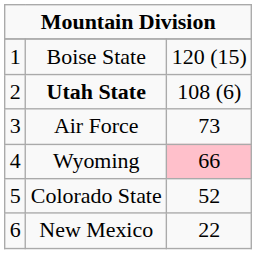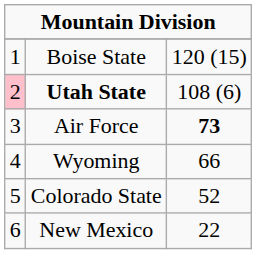(15, 91) no background -> (15, 91) pink background
(209, 126) normal -> (209, 126) bold
(209, 160) pink background -> (209, 160) no background
